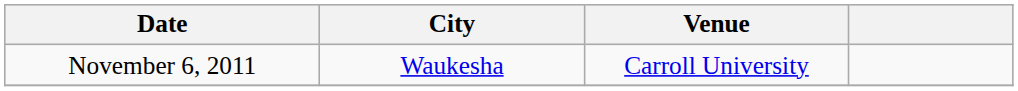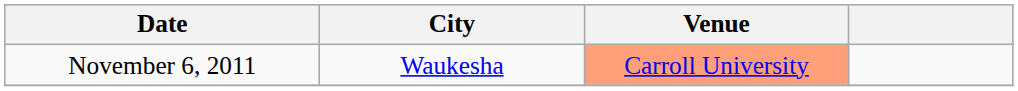(716, 64) no background -> (716, 64) lightsalmon background
